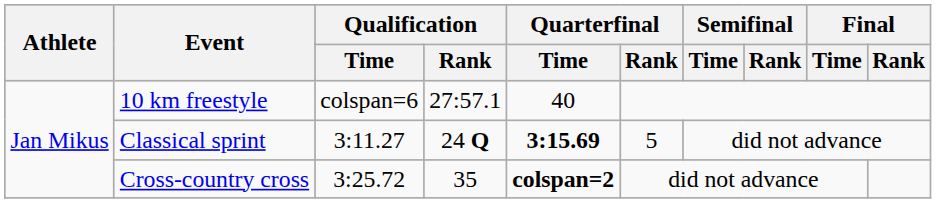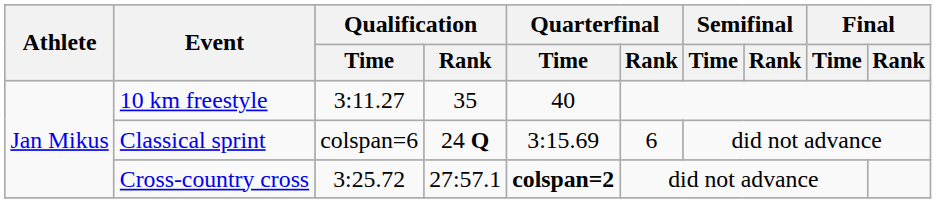(369, 100) colspan=6 -> (369, 100) 3:11.27
(465, 100) 27:57.1 -> (465, 100) 35
(369, 139) 3:11.27 -> (369, 139) colspan=6
(563, 139) bold -> (563, 139) normal
(651, 139) 5 -> (651, 139) 6
(465, 179) 35 -> (465, 179) 27:57.1
